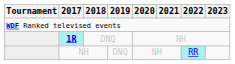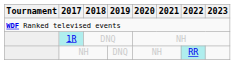(71, 39) bold -> (71, 39) normal
